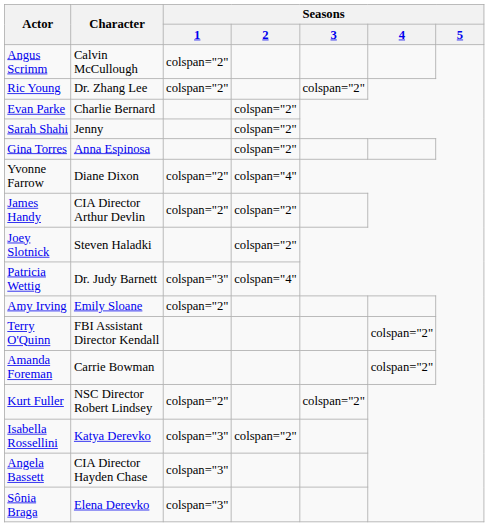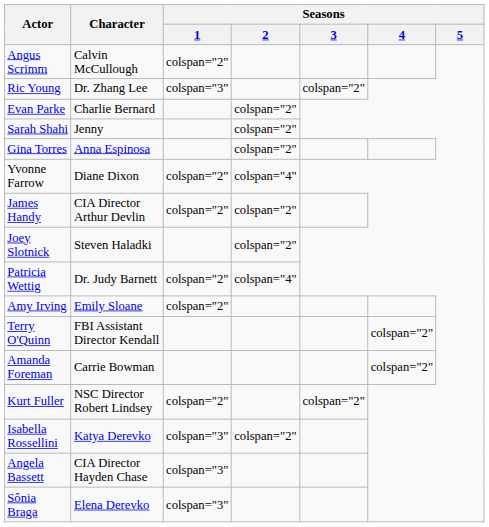(197, 88) colspan="2" -> (197, 88) colspan="3"
(197, 278) colspan="3" -> (197, 278) colspan="2"
